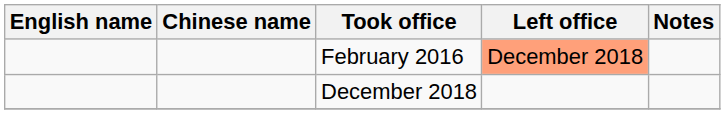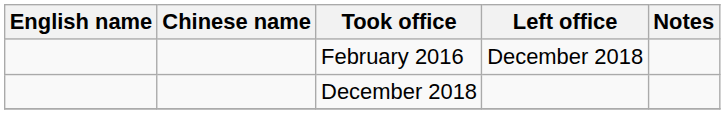(565, 56) lightsalmon background -> (565, 56) no background
